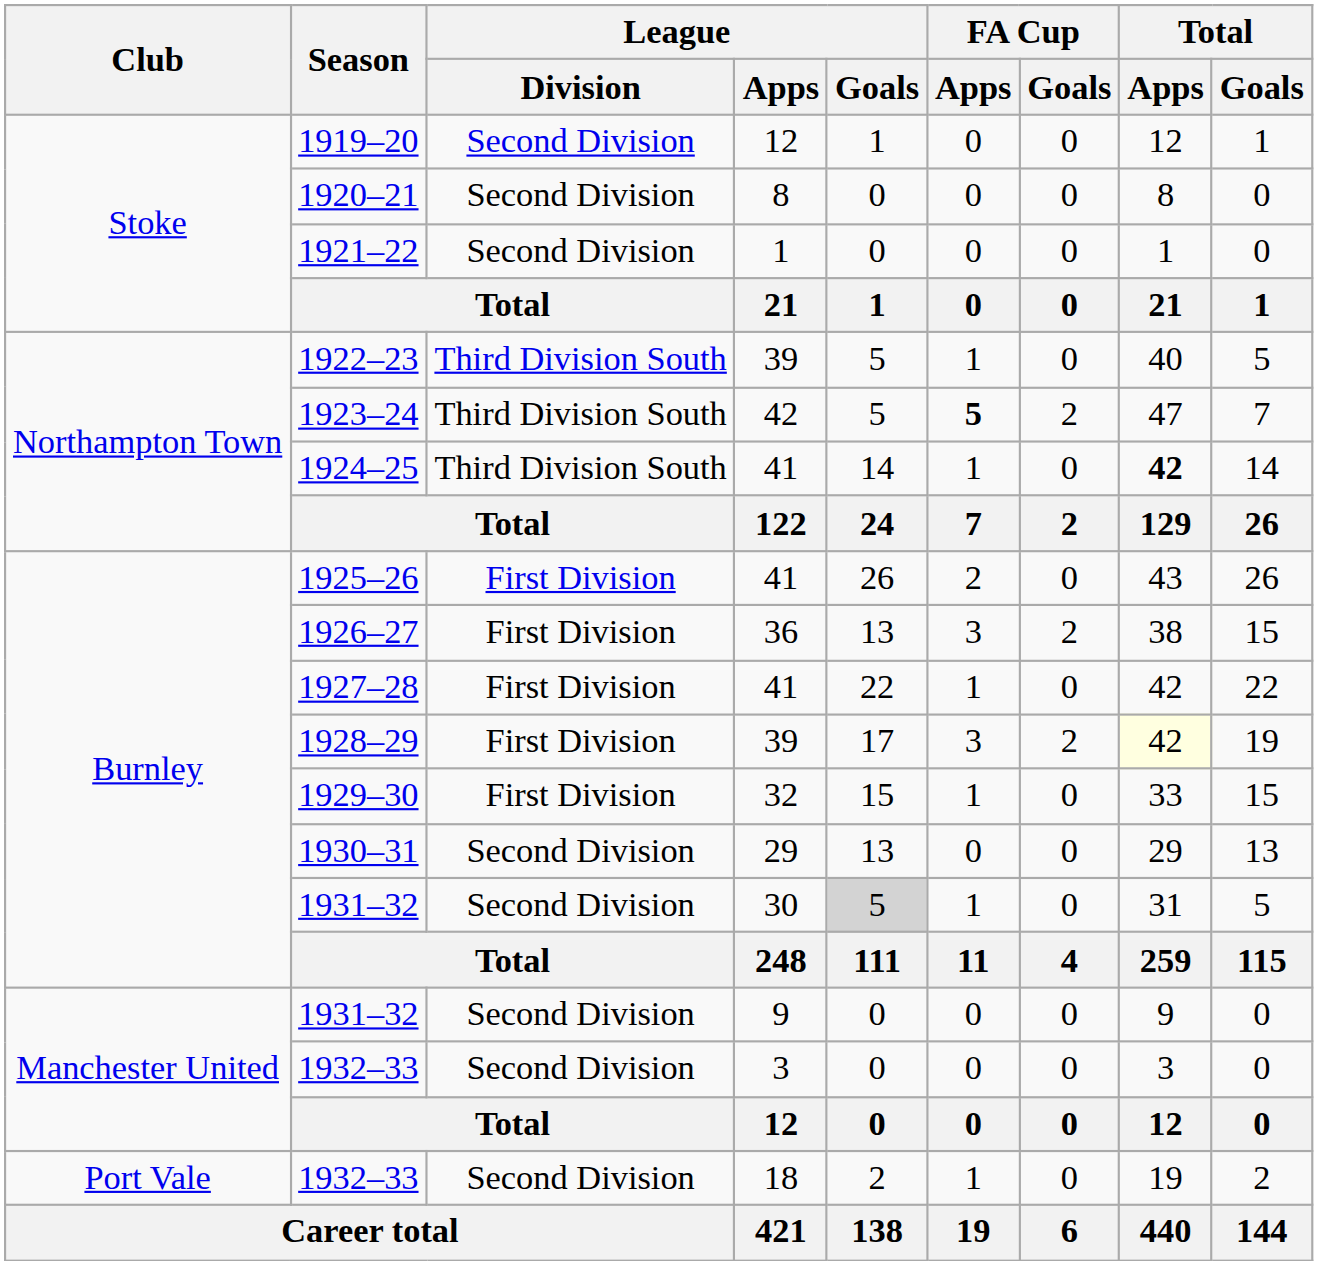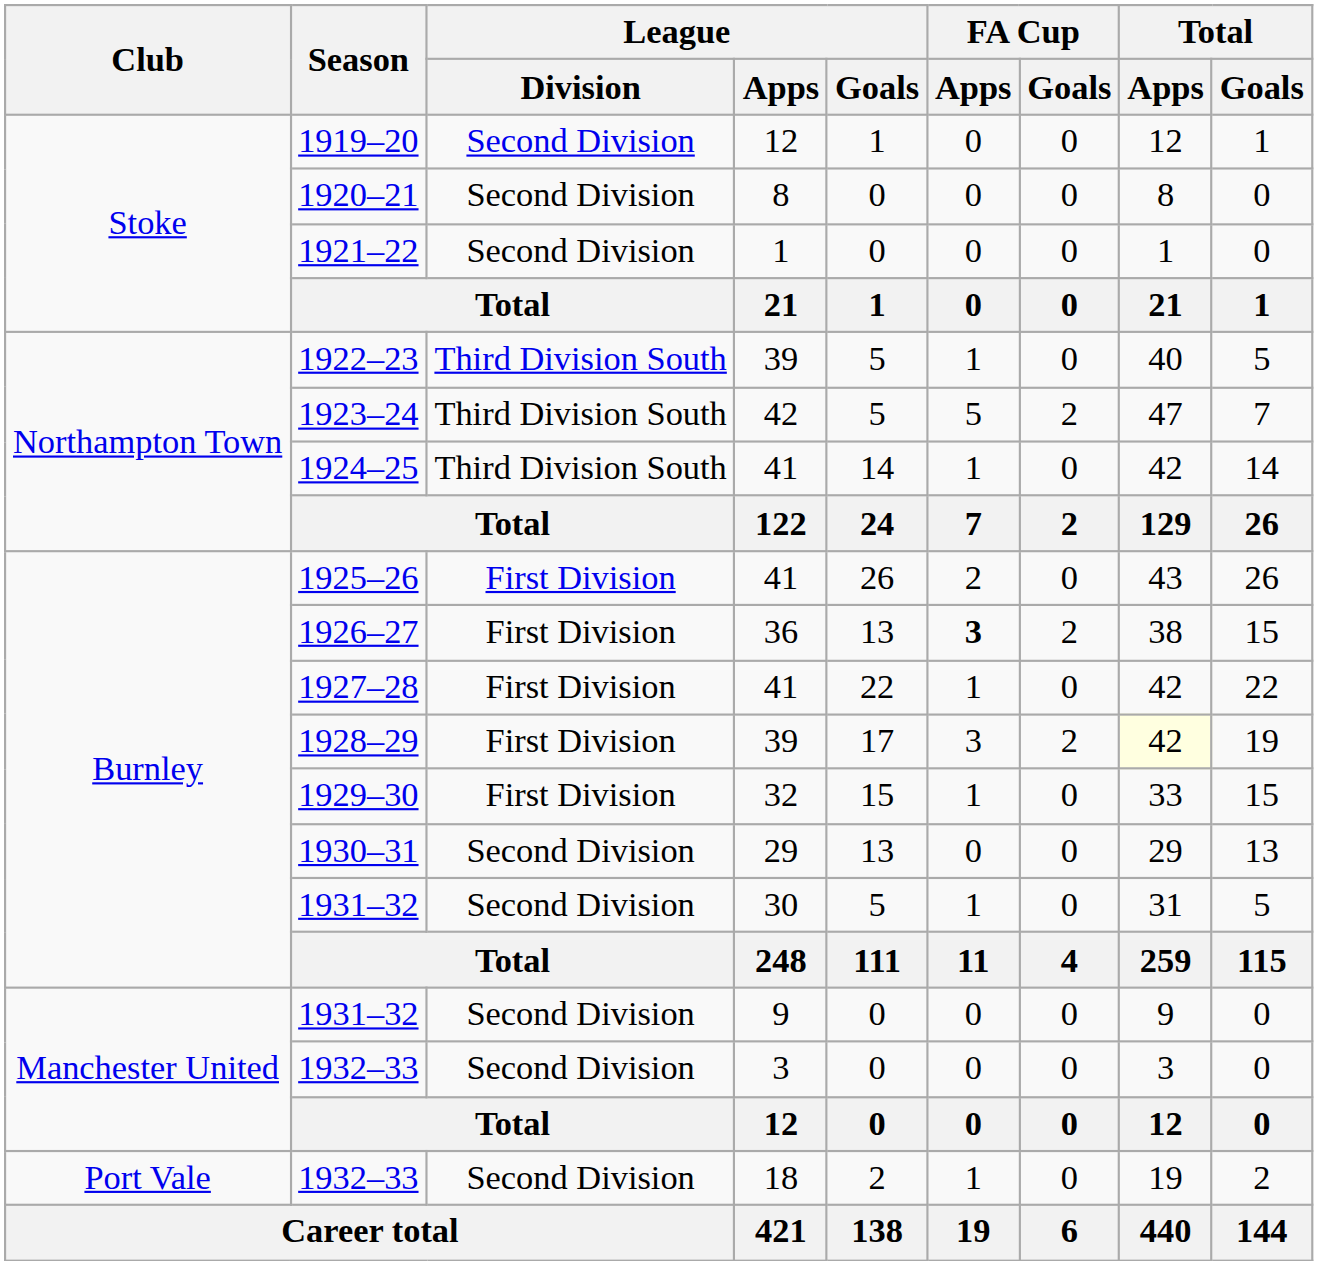(973, 413) bold -> (973, 413) normal
(1166, 468) bold -> (1166, 468) normal
(973, 631) normal -> (973, 631) bold
(877, 904) lightgrey background -> (877, 904) no background
